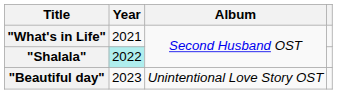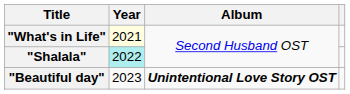(127, 36) no background -> (127, 36) lightyellow background
(235, 78) normal -> (242, 78) bold
